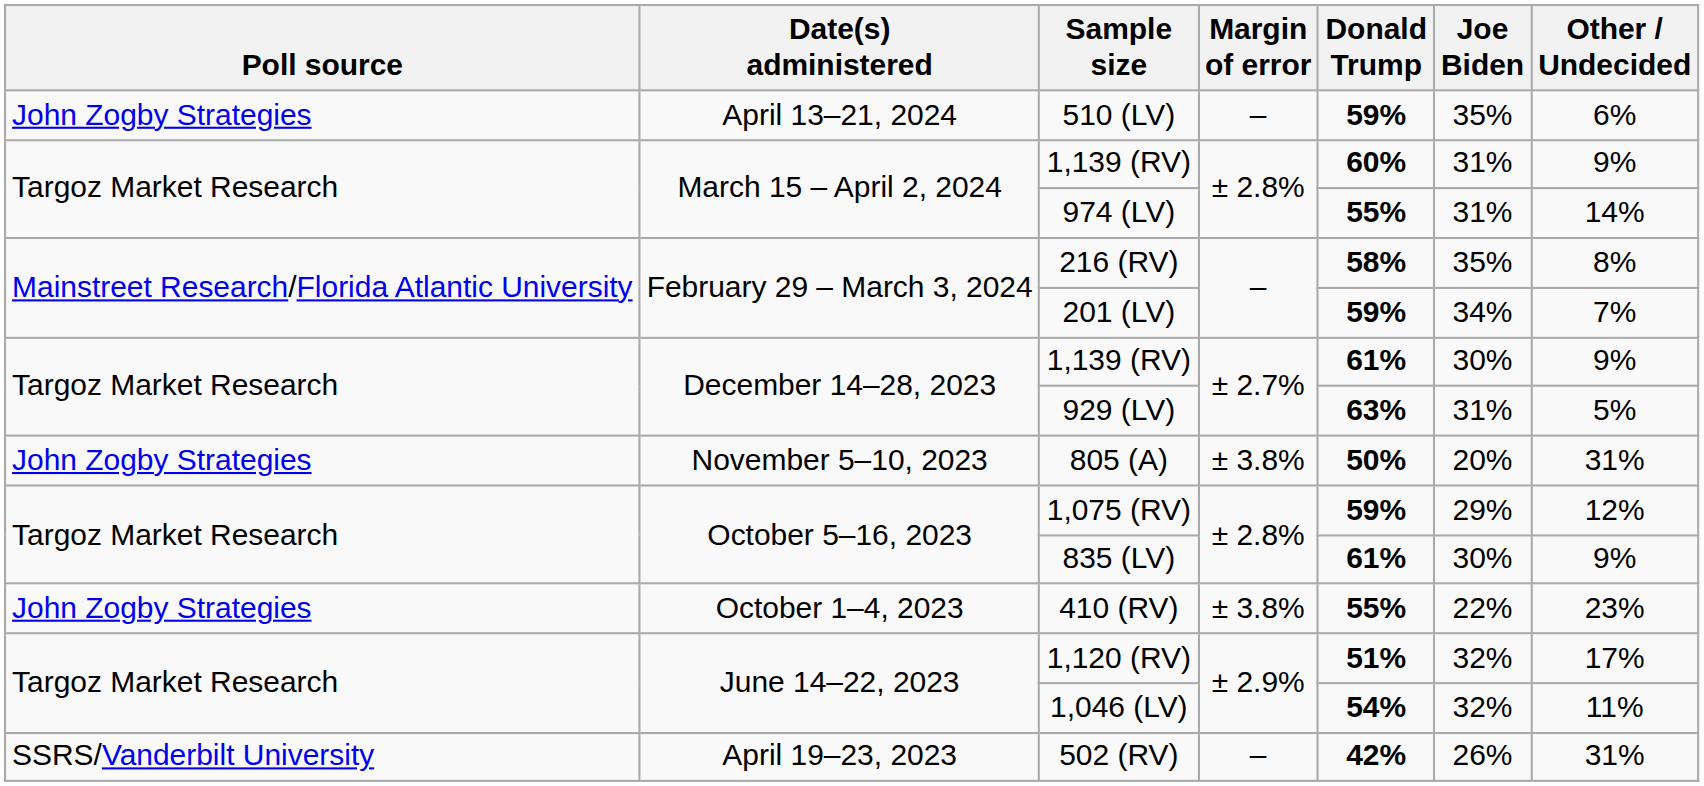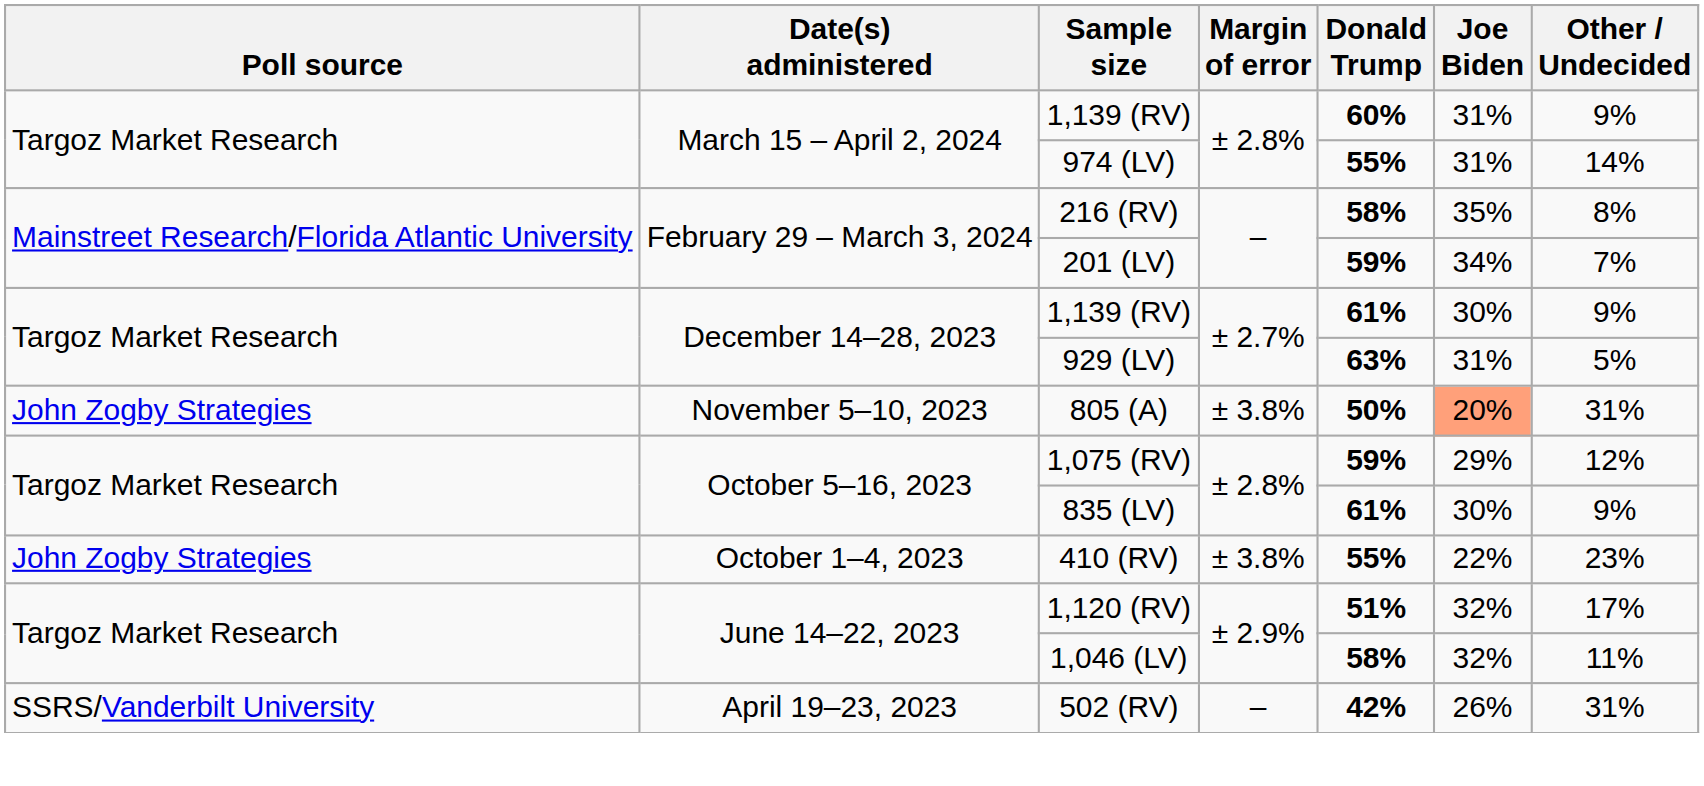- row: (840, 114)
(1483, 460) no background -> (1483, 410) lightsalmon background
(1376, 707) 54% -> (1376, 657) 58%
